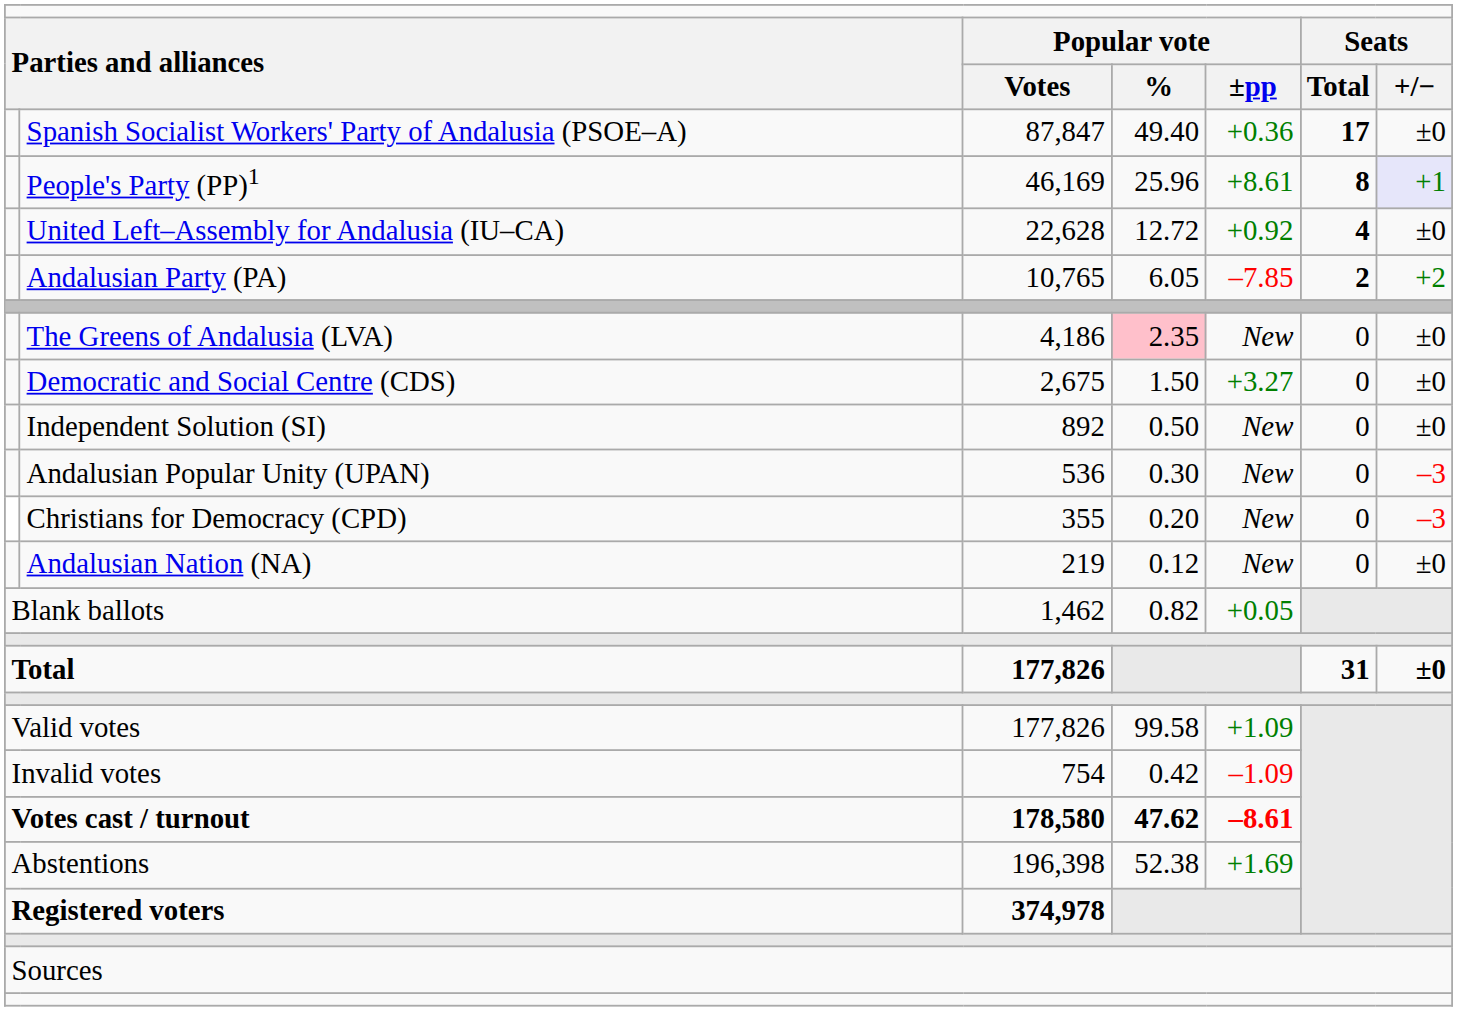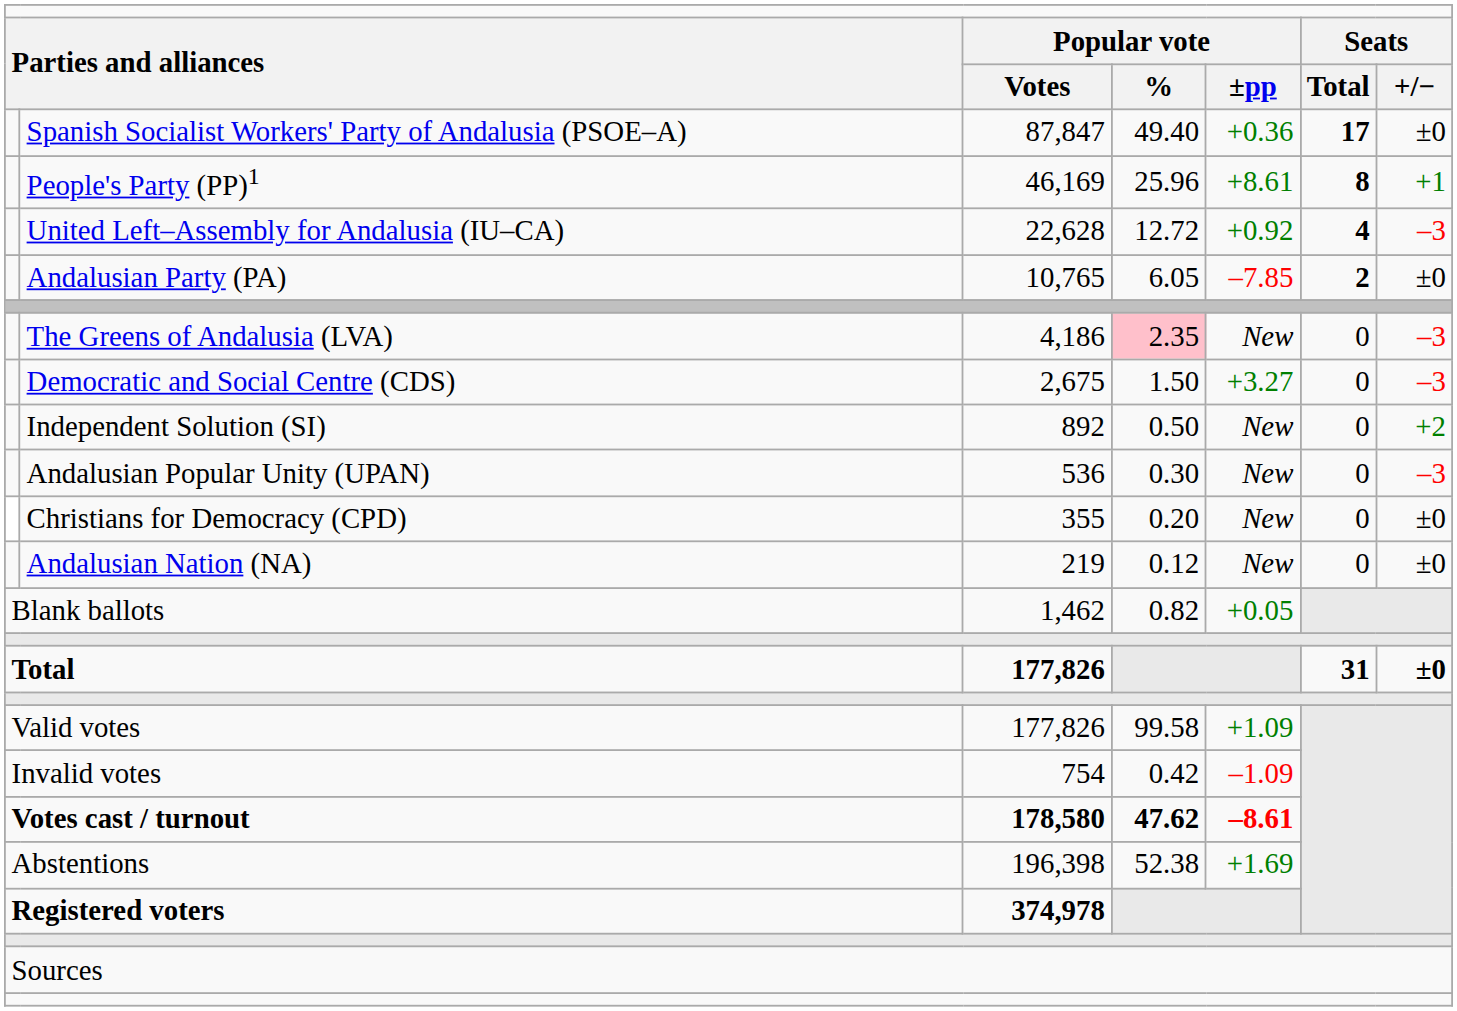(1431, 181) lavender background -> (1431, 181) no background
(1431, 231) ±0 -> (1432, 231) –3
(1431, 276) +2 -> (1431, 276) ±0
(1431, 335) ±0 -> (1432, 335) –3
(1431, 381) ±0 -> (1432, 381) –3
(1431, 427) ±0 -> (1431, 427) +2
(1432, 518) –3 -> (1431, 518) ±0
